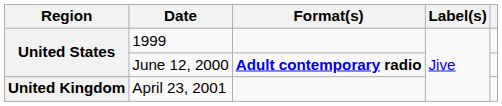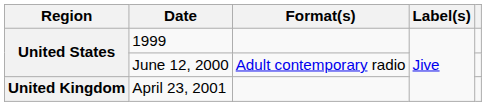(329, 64) bold -> (321, 64) normal
